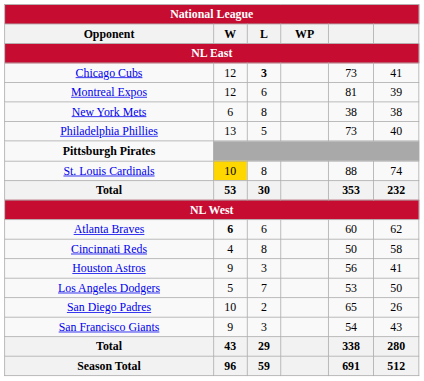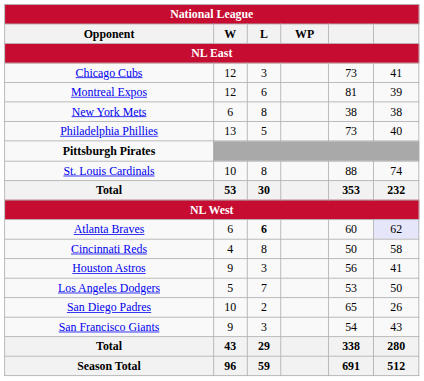(264, 72) bold -> (264, 72) normal
(230, 170) gold background -> (230, 170) no background
(230, 229) bold -> (230, 229) normal
(264, 229) normal -> (264, 229) bold
(396, 229) no background -> (396, 229) lavender background
